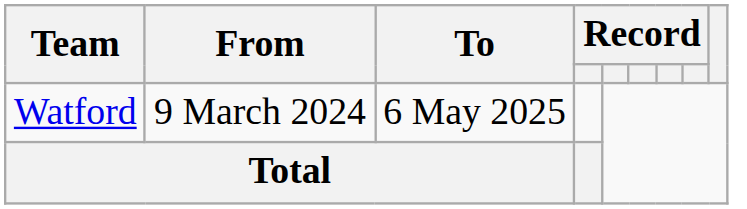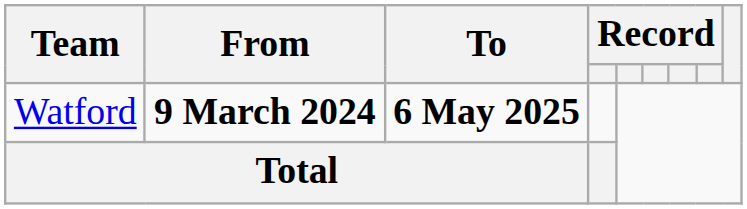(260, 111) normal -> (265, 111) bold
(475, 111) normal -> (486, 111) bold
